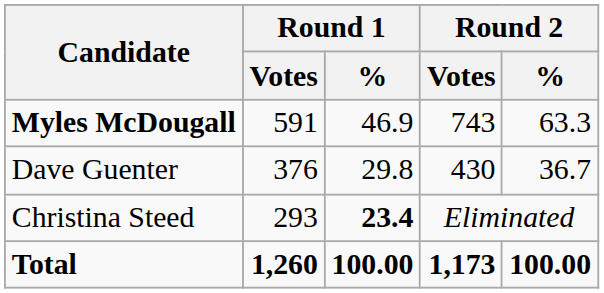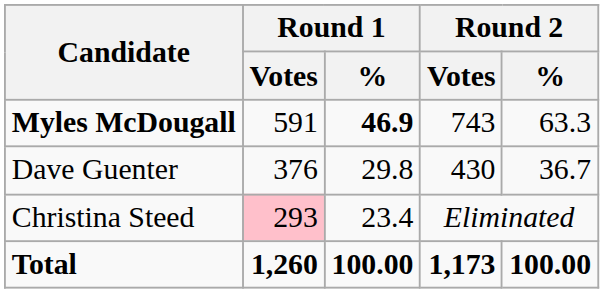(387, 122) normal -> (387, 122) bold
(296, 216) no background -> (296, 216) pink background
(387, 216) bold -> (387, 216) normal
